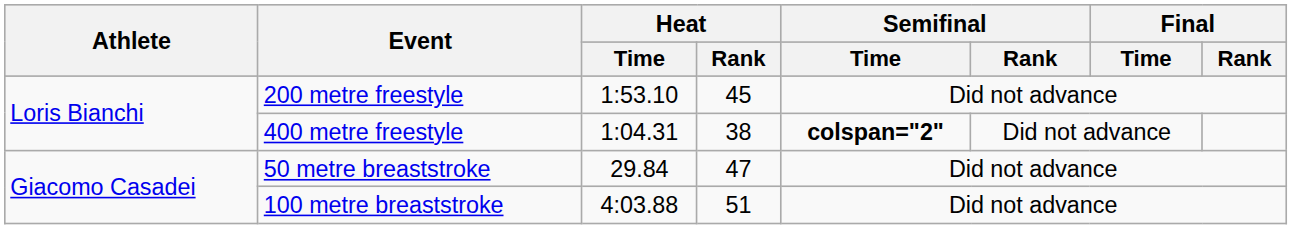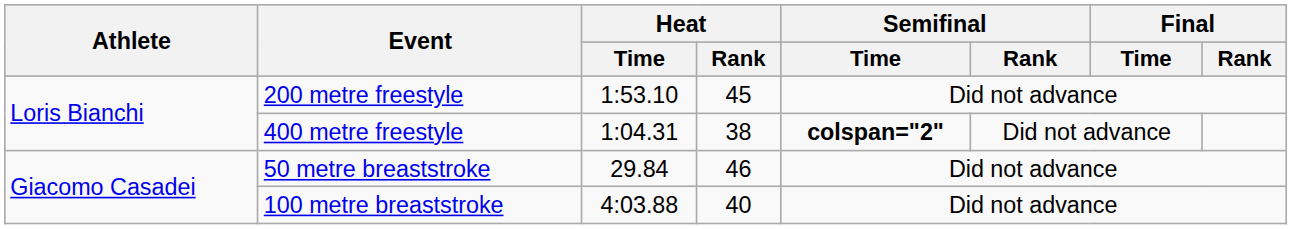(738, 169) 47 -> (738, 169) 46
(738, 206) 51 -> (738, 206) 40
